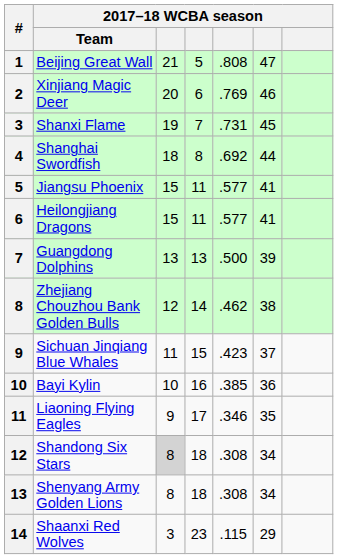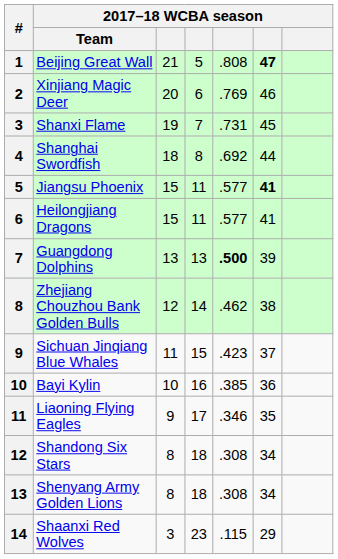(268, 62) normal -> (268, 62) bold
(268, 187) normal -> (268, 187) bold
(233, 258) normal -> (233, 258) bold
(170, 455) lightgrey background -> (170, 455) no background
